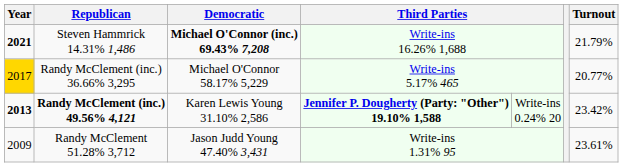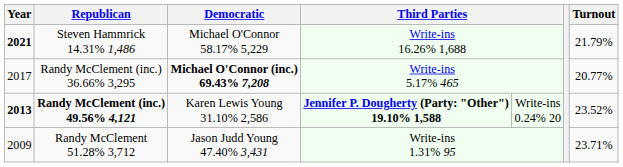(234, 41) Michael O'Connor (inc.) 69.43% 7,208 -> (234, 41) Michael O'Connor 58.17% 5,229
(19, 76) gold background -> (19, 76) no background
(234, 76) Michael O'Connor 58.17% 5,229 -> (234, 76) Michael O'Connor (inc.) 69.43% 7,208
(594, 110) 23.42% -> (594, 110) 23.52%
(594, 145) 23.61% -> (594, 145) 23.71%
